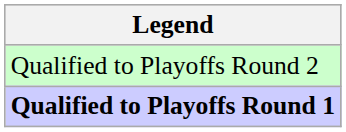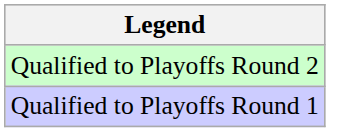(173, 106) bold -> (165, 106) normal
